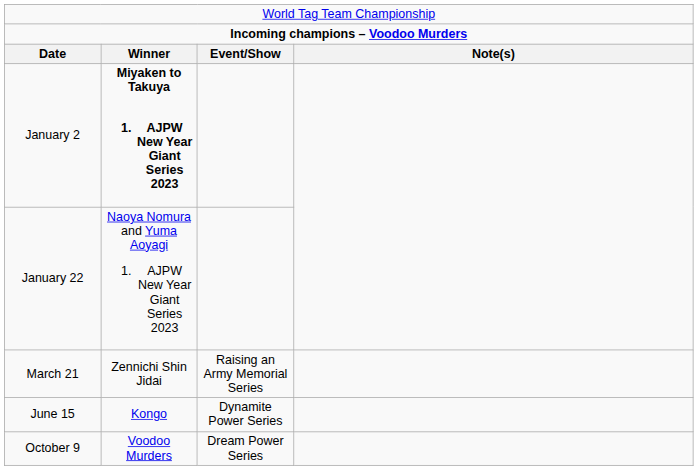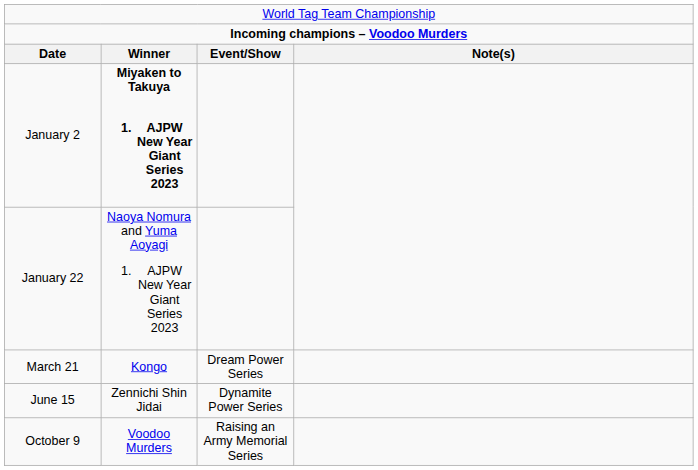(149, 373) Zennichi Shin Jidai -> (149, 366) Kongo
(245, 373) Raising an Army Memorial Series -> (245, 366) Dream Power Series
(149, 414) Kongo -> (149, 400) Zennichi Shin Jidai
(245, 448) Dream Power Series -> (245, 441) Raising an Army Memorial Series
